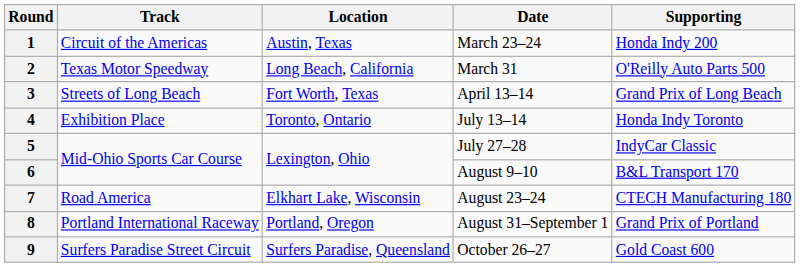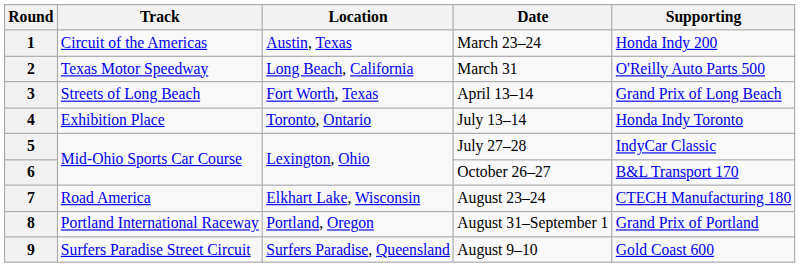(497, 171) August 9–10 -> (504, 171) October 26–27
(504, 249) October 26–27 -> (497, 249) August 9–10
